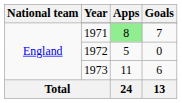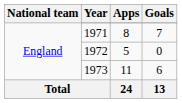(126, 32) lightgreen background -> (126, 32) no background
